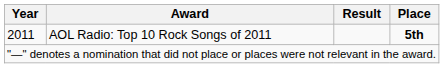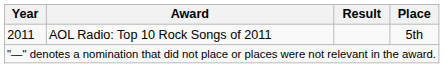(414, 34) bold -> (414, 34) normal
